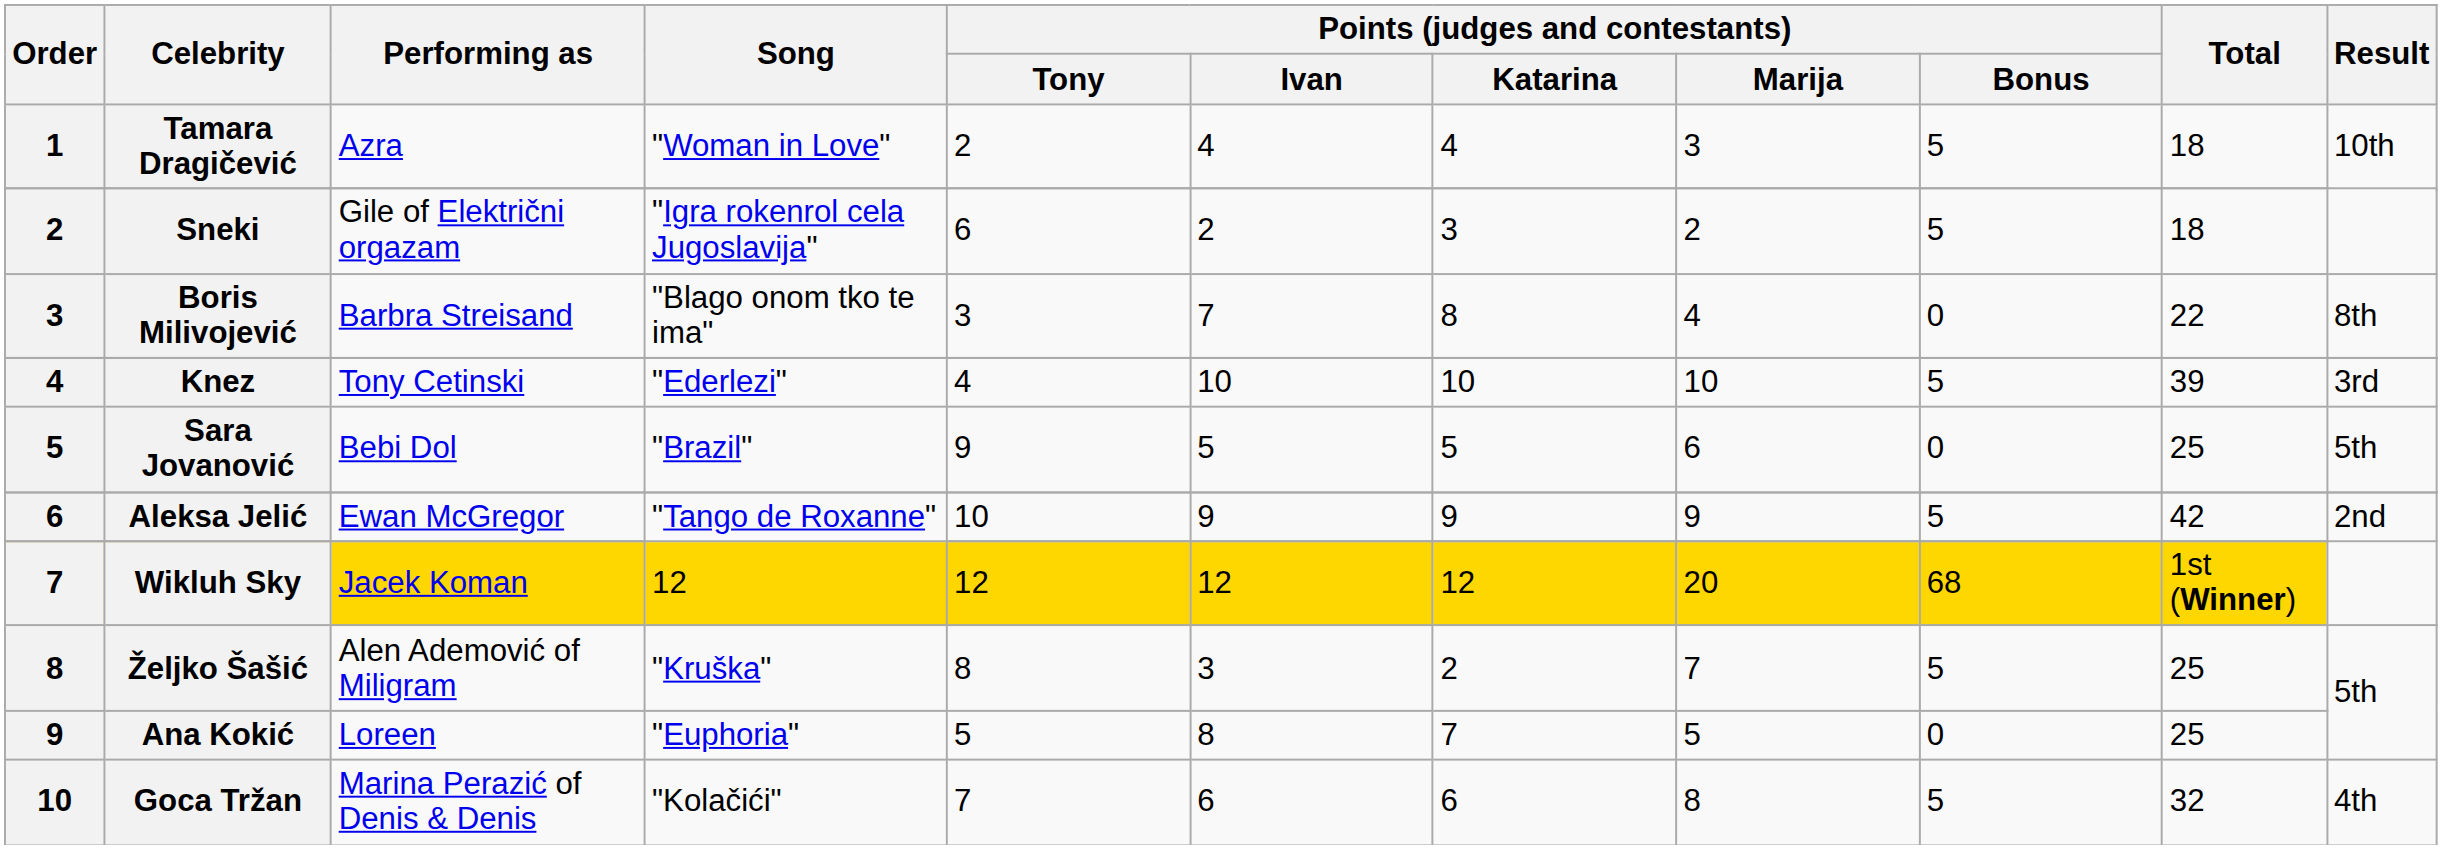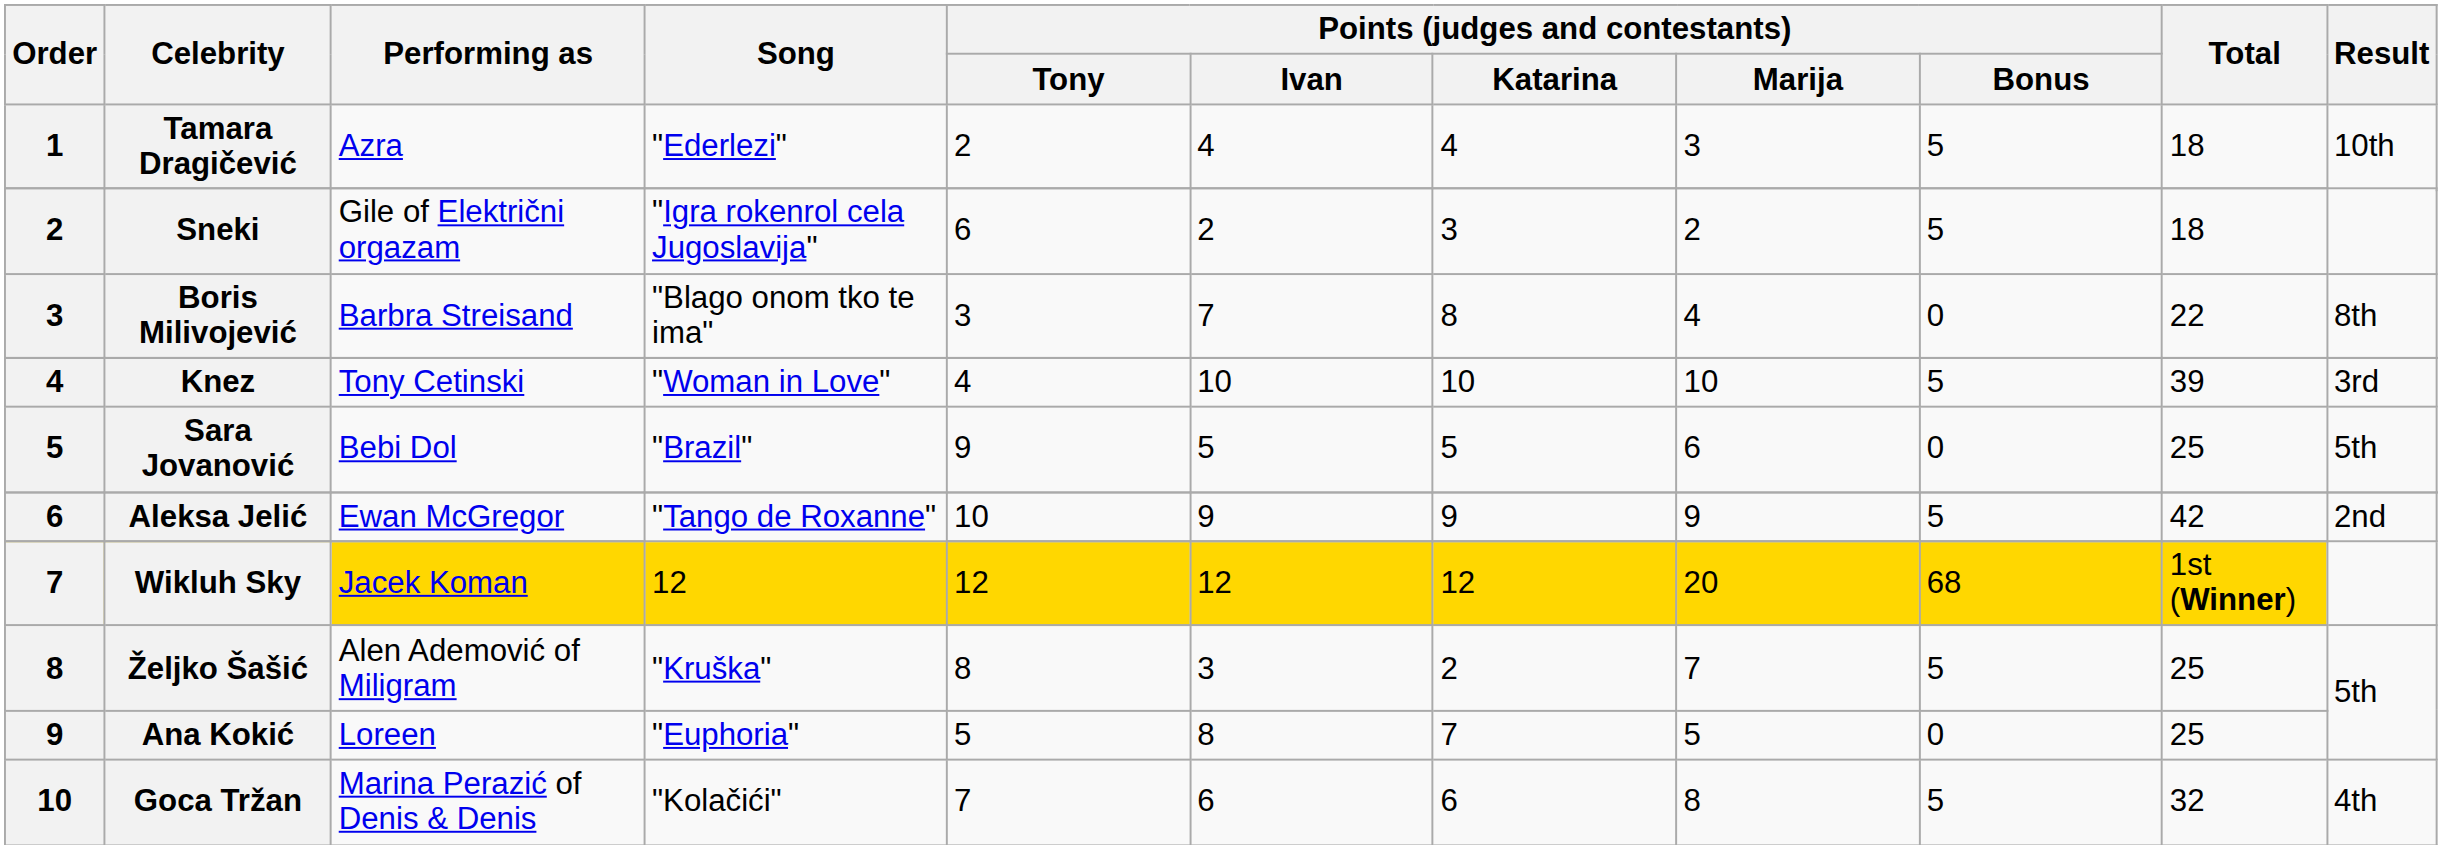(771, 145) "Woman in Love" -> (719, 145) "Ederlezi"
(719, 381) "Ederlezi" -> (771, 381) "Woman in Love"
